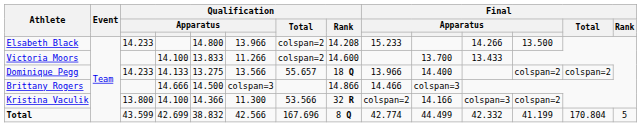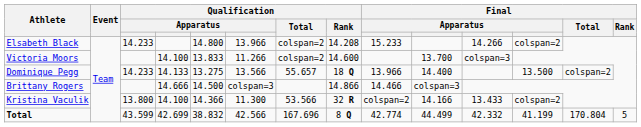(537, 43) 13.500 -> (537, 43) colspan=2
(487, 57) 13.433 -> (487, 57) colspan=3
(537, 72) colspan=2 -> (537, 72) 13.500
(487, 100) colspan=3 -> (487, 100) 13.433
